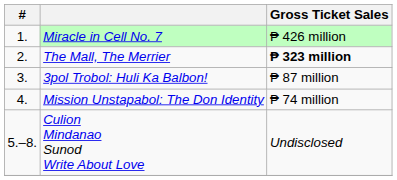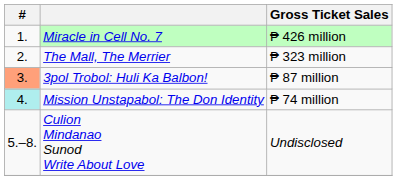(311, 57) bold -> (308, 57) normal
(22, 78) no background -> (22, 78) lightsalmon background
(22, 99) no background -> (22, 99) paleturquoise background
